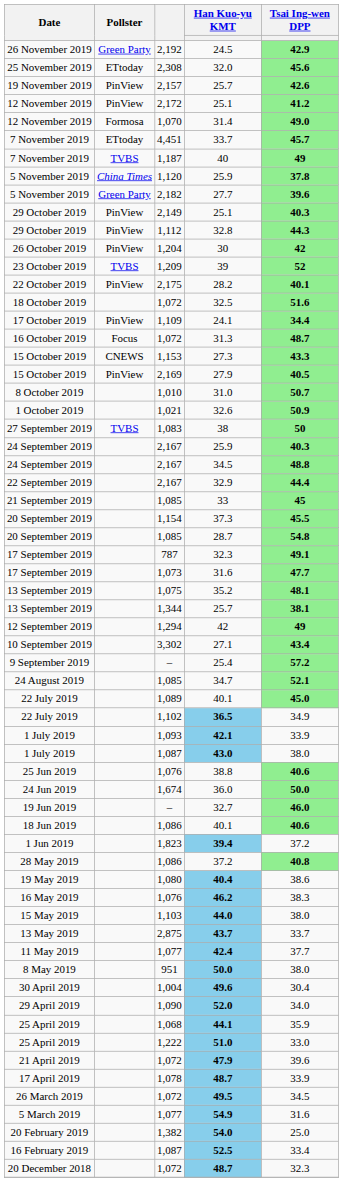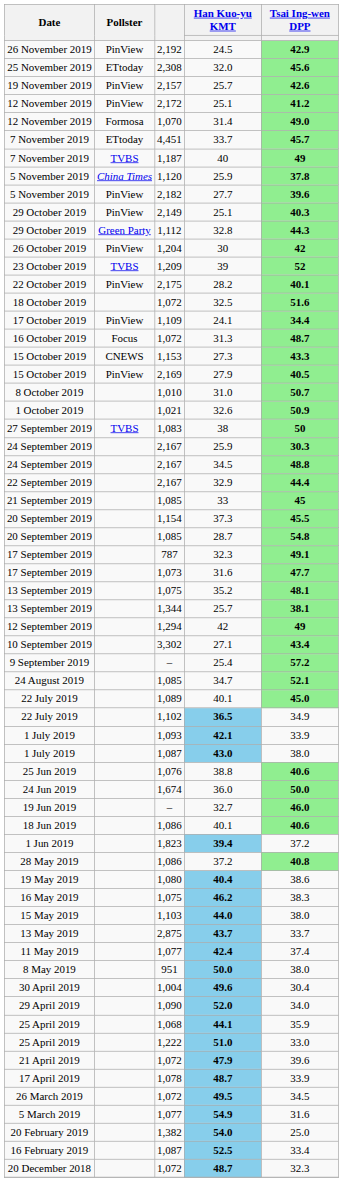(125, 49) Green Party -> (125, 49) PinView
(125, 194) Green Party -> (125, 194) PinView
(125, 230) PinView -> (125, 230) Green Party
(300, 446) 40.3 -> (300, 446) 30.3
(169, 897) 1,076 -> (169, 897) 1,075
(300, 952) 37.7 -> (300, 952) 37.4
